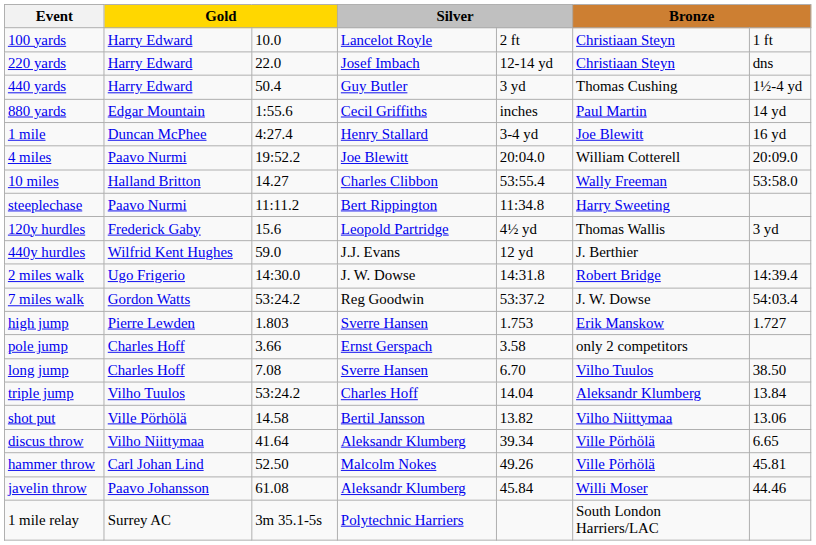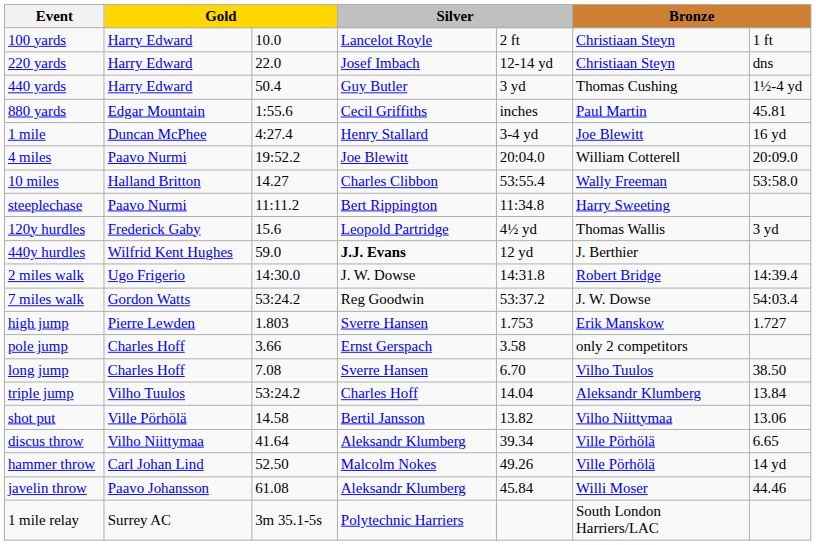(769, 110) 14 yd -> (769, 110) 45.81
(370, 252) normal -> (373, 252) bold
(769, 464) 45.81 -> (769, 464) 14 yd
